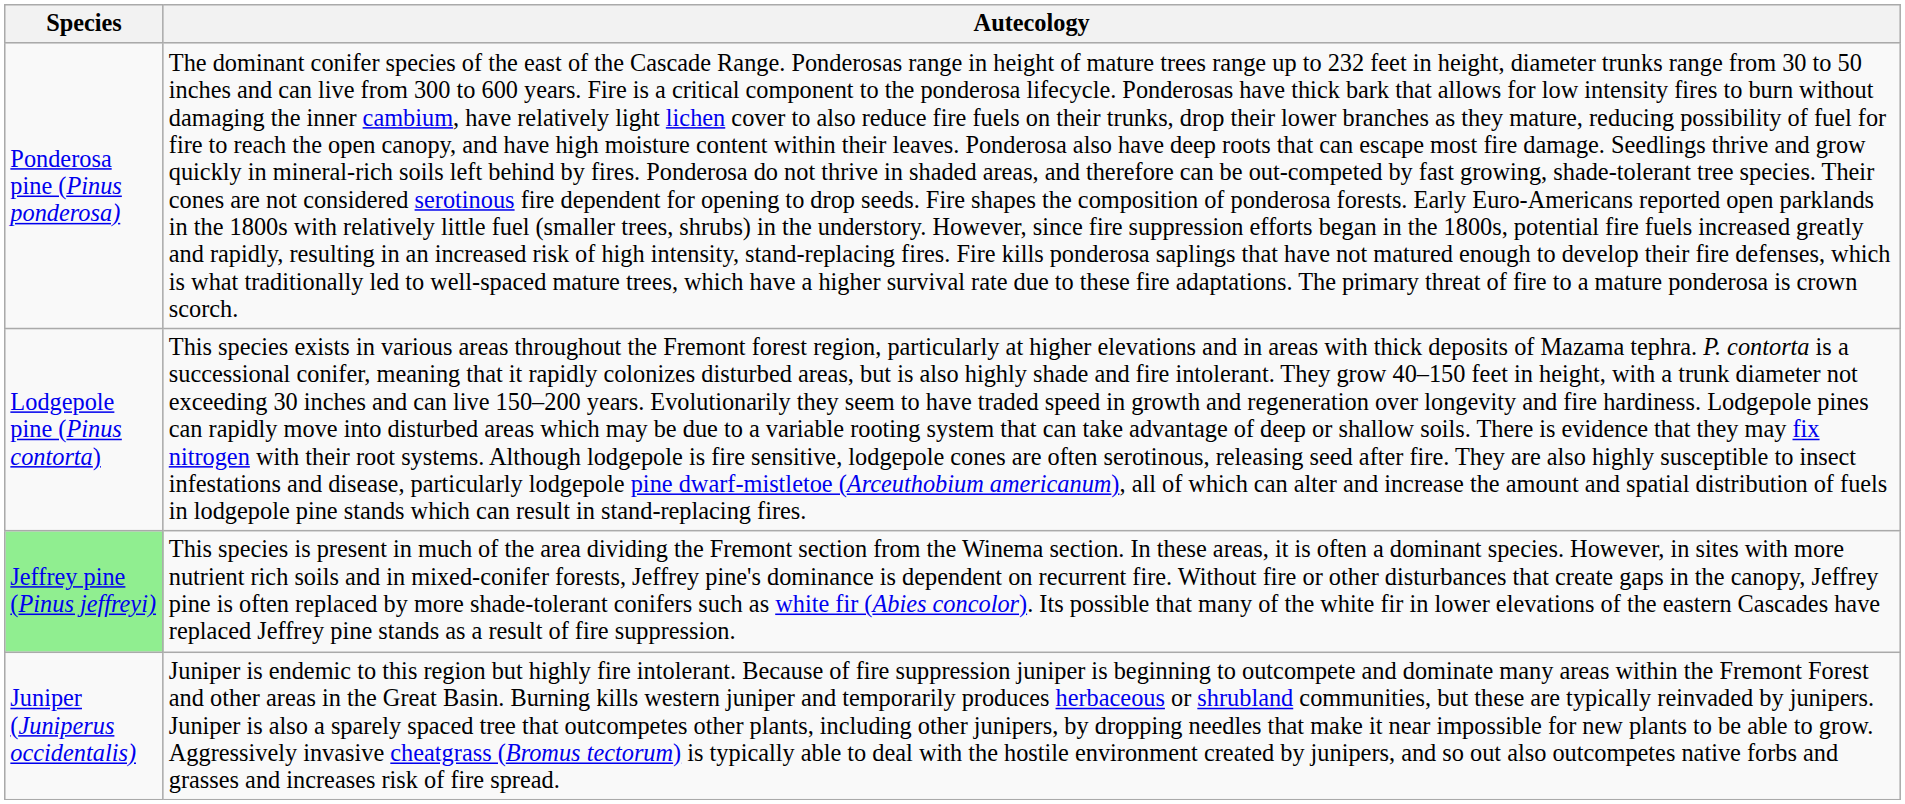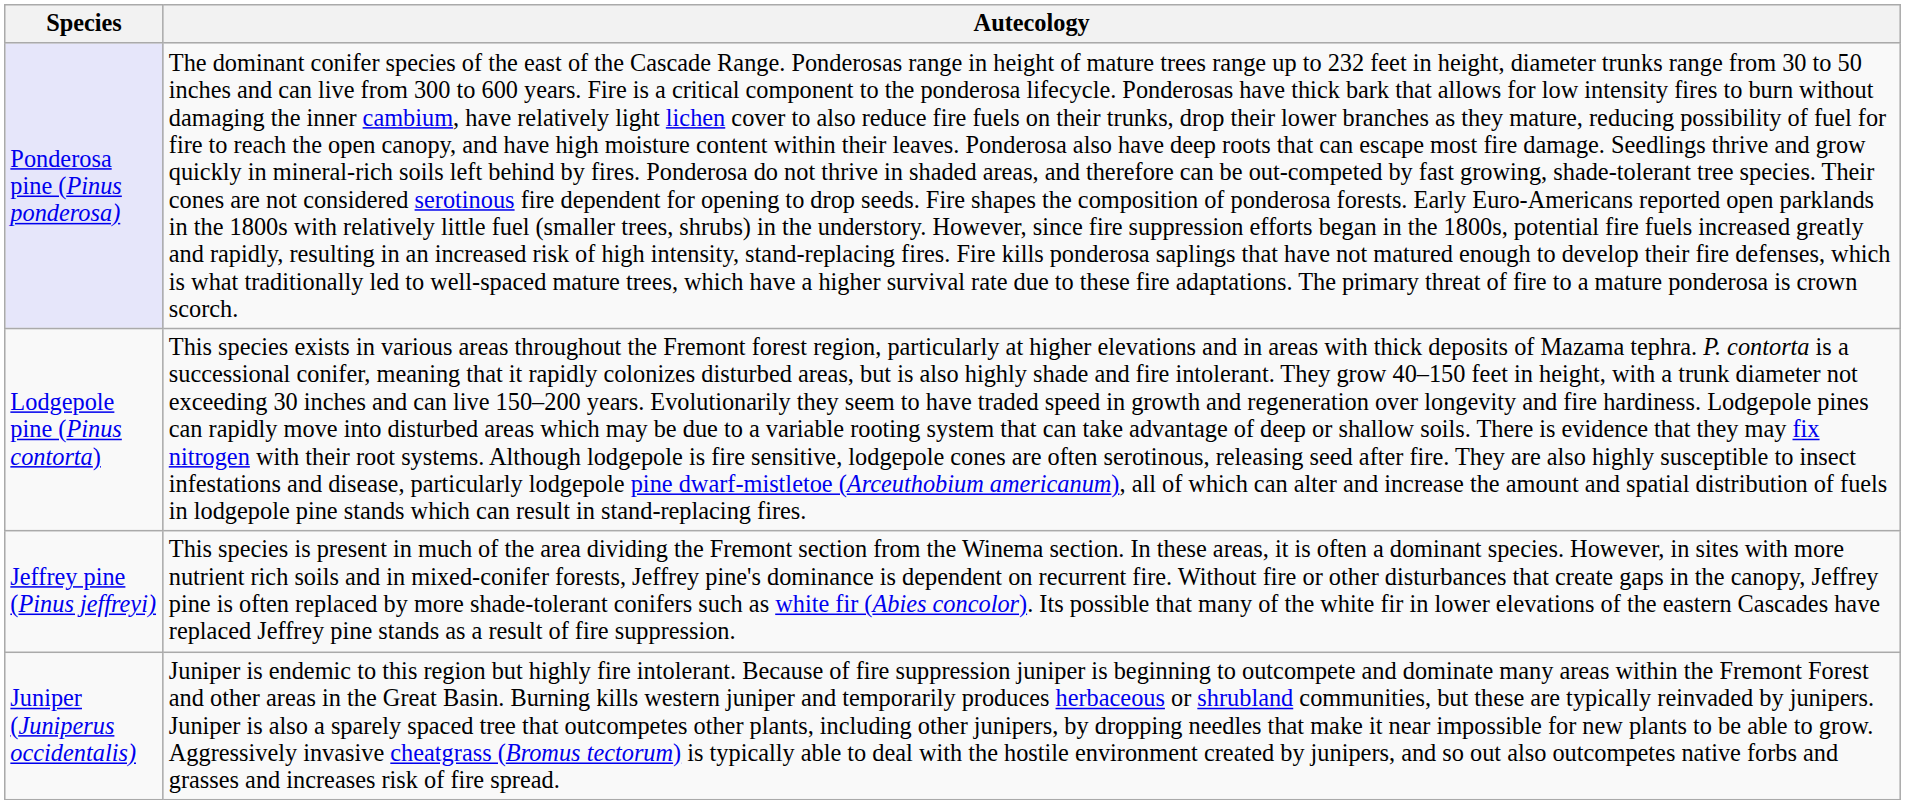(66, 185) no background -> (66, 185) lavender background
(83, 590) lightgreen background -> (83, 590) no background
